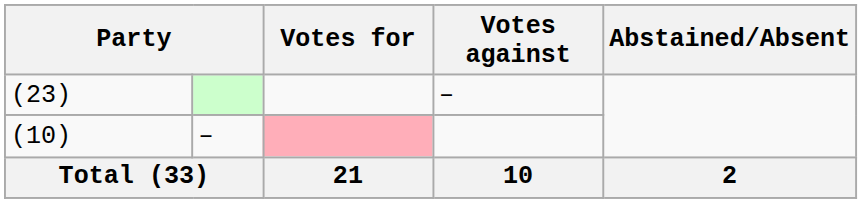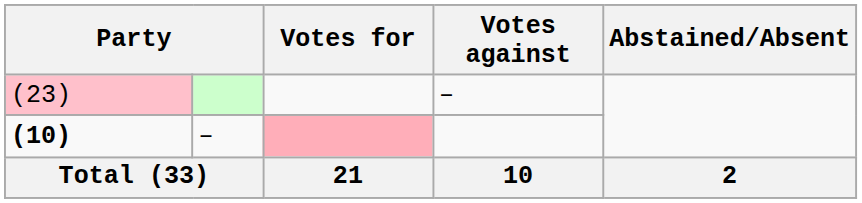(41, 95) no background -> (41, 95) pink background
(41, 136) normal -> (41, 136) bold
